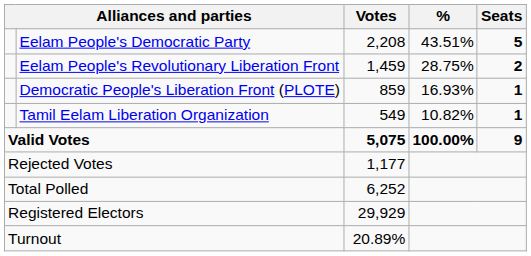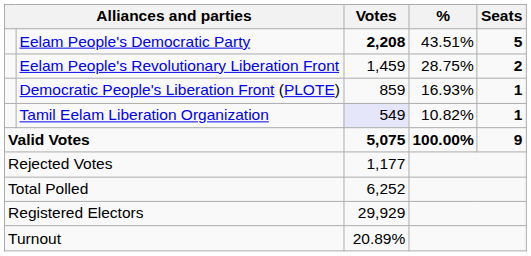(386, 41) normal -> (386, 41) bold
(392, 115) no background -> (392, 115) lavender background
